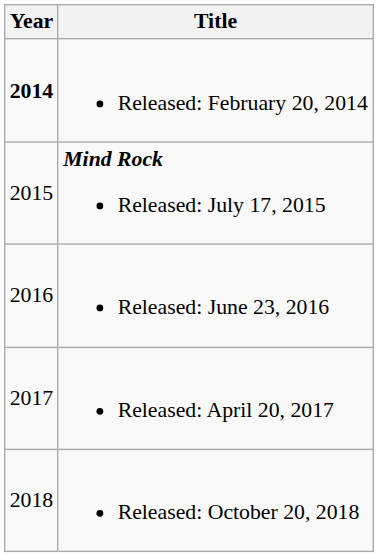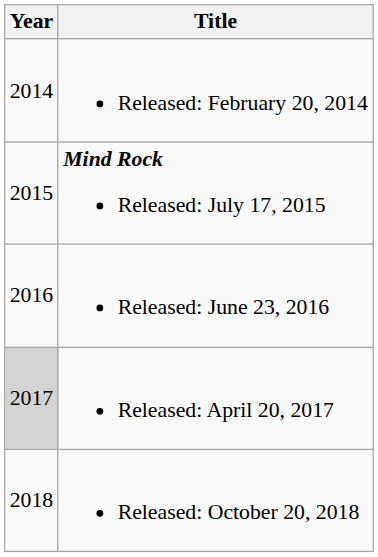(31, 90) bold -> (31, 90) normal
(31, 397) no background -> (31, 397) lightgrey background
